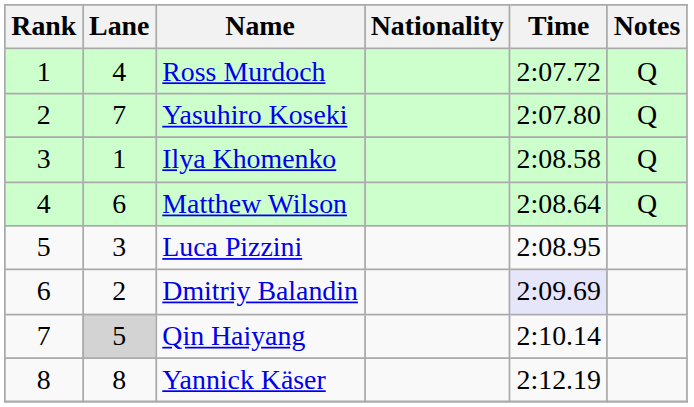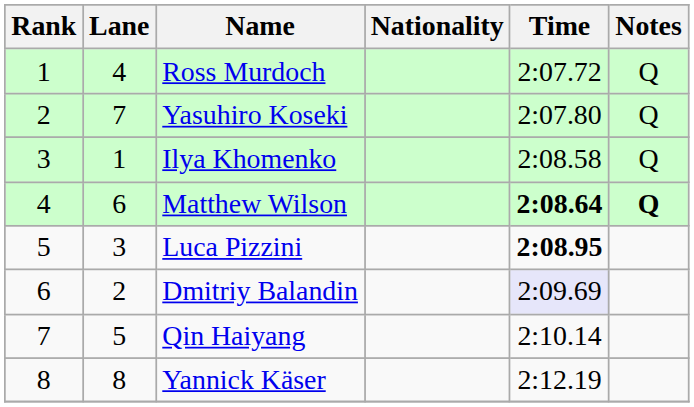(559, 203) normal -> (560, 203) bold
(647, 203) normal -> (649, 203) bold
(559, 247) normal -> (560, 247) bold
(119, 335) lightgrey background -> (119, 335) no background
